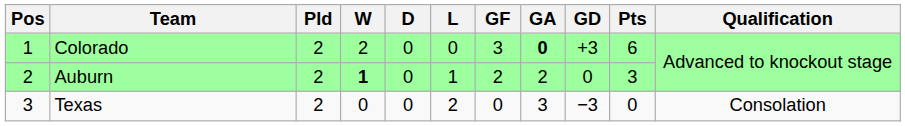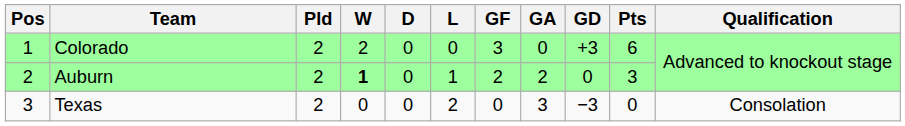(543, 47) bold -> (543, 47) normal
